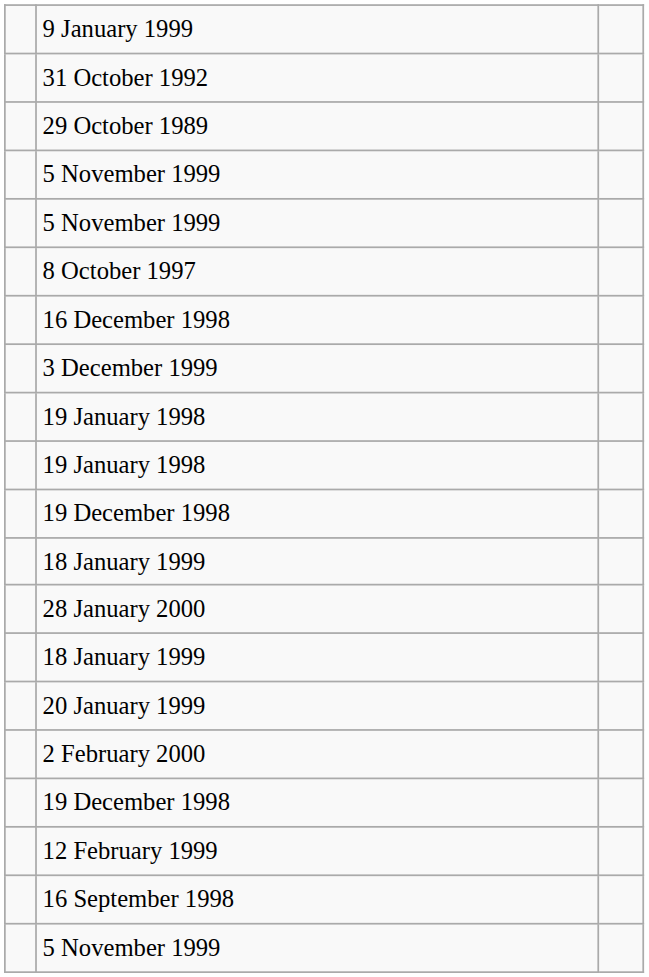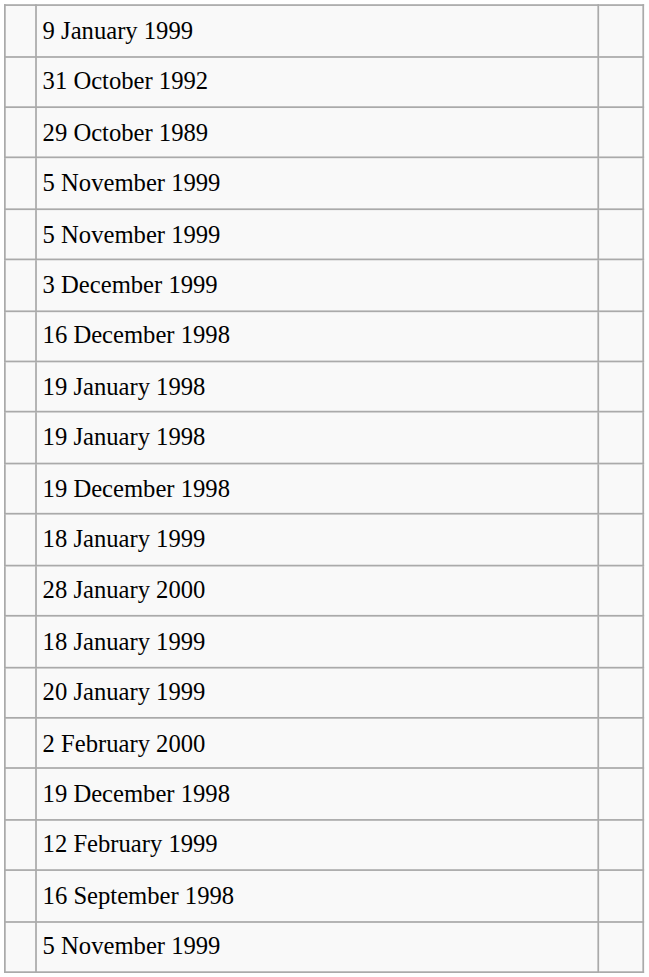- row: (21, 271)
rows swapped: (21, 320) <-> (21, 368)
